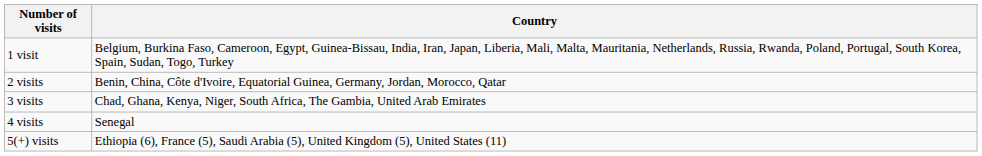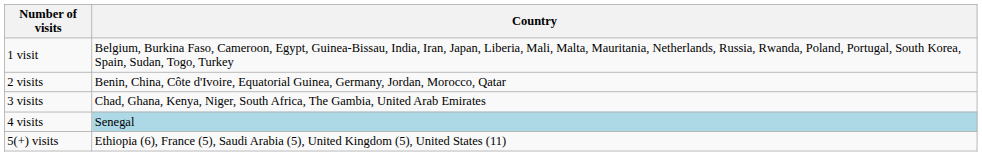(115, 121) no background -> (115, 121) lightblue background
